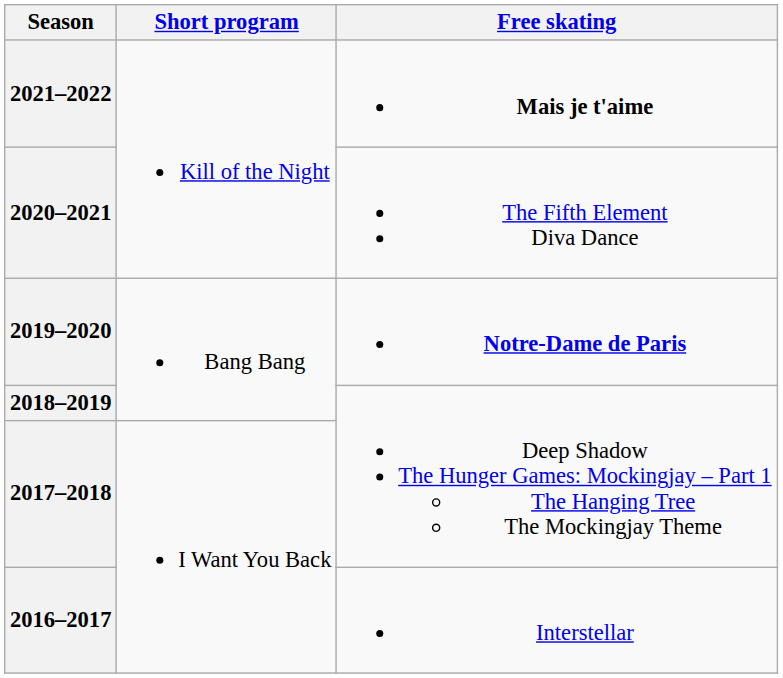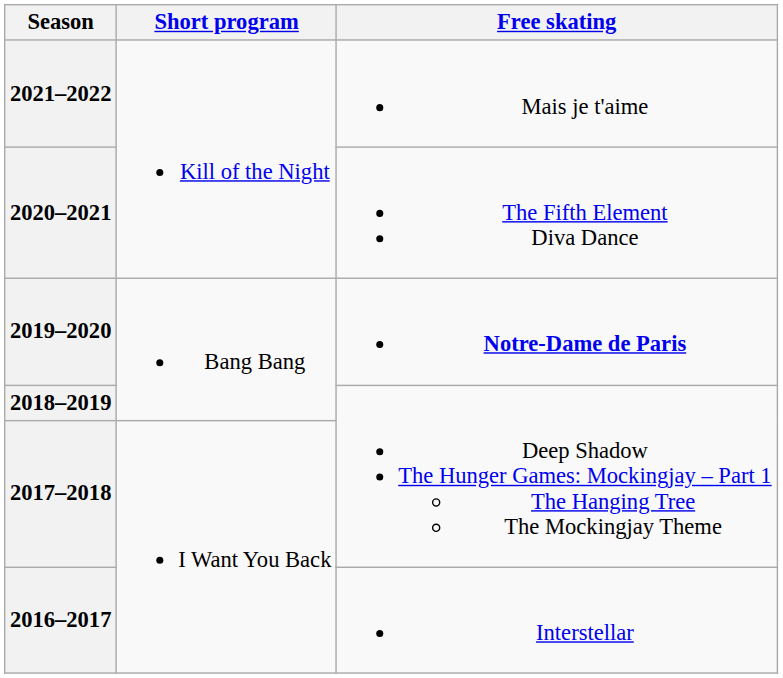(557, 106) bold -> (557, 106) normal
